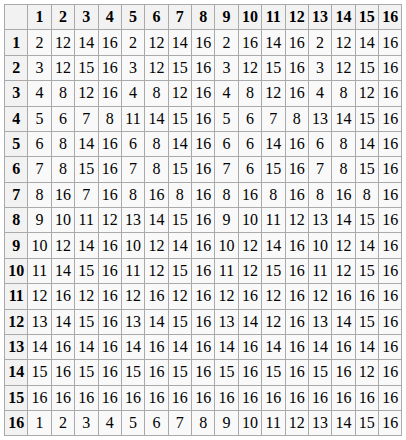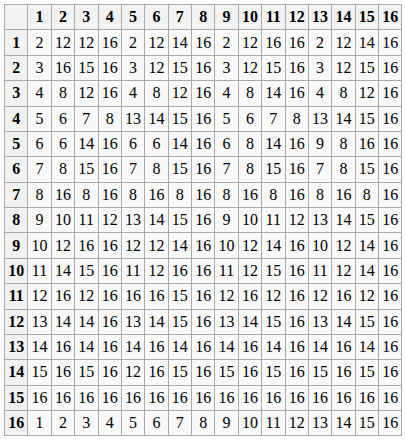(86, 42) 14 -> (86, 42) 12
(250, 42) 16 -> (250, 42) 12
(273, 42) 14 -> (273, 42) 16
(63, 67) 12 -> (63, 67) 16
(273, 93) 12 -> (273, 93) 14
(133, 118) 11 -> (133, 118) 13
(63, 144) 8 -> (63, 144) 6
(156, 144) 8 -> (156, 144) 6
(250, 144) 6 -> (250, 144) 8
(320, 144) 6 -> (320, 144) 9
(367, 144) 14 -> (367, 144) 16
(250, 169) 6 -> (250, 169) 8
(86, 194) 7 -> (86, 194) 8
(86, 245) 14 -> (86, 245) 16
(133, 245) 10 -> (133, 245) 12
(180, 270) 15 -> (180, 270) 16
(367, 270) 15 -> (367, 270) 14
(133, 296) 12 -> (133, 296) 16
(180, 296) 12 -> (180, 296) 15
(367, 296) 16 -> (367, 296) 12
(86, 321) 15 -> (86, 321) 14
(273, 321) 12 -> (273, 321) 15
(133, 372) 15 -> (133, 372) 12
(367, 372) 12 -> (367, 372) 15
